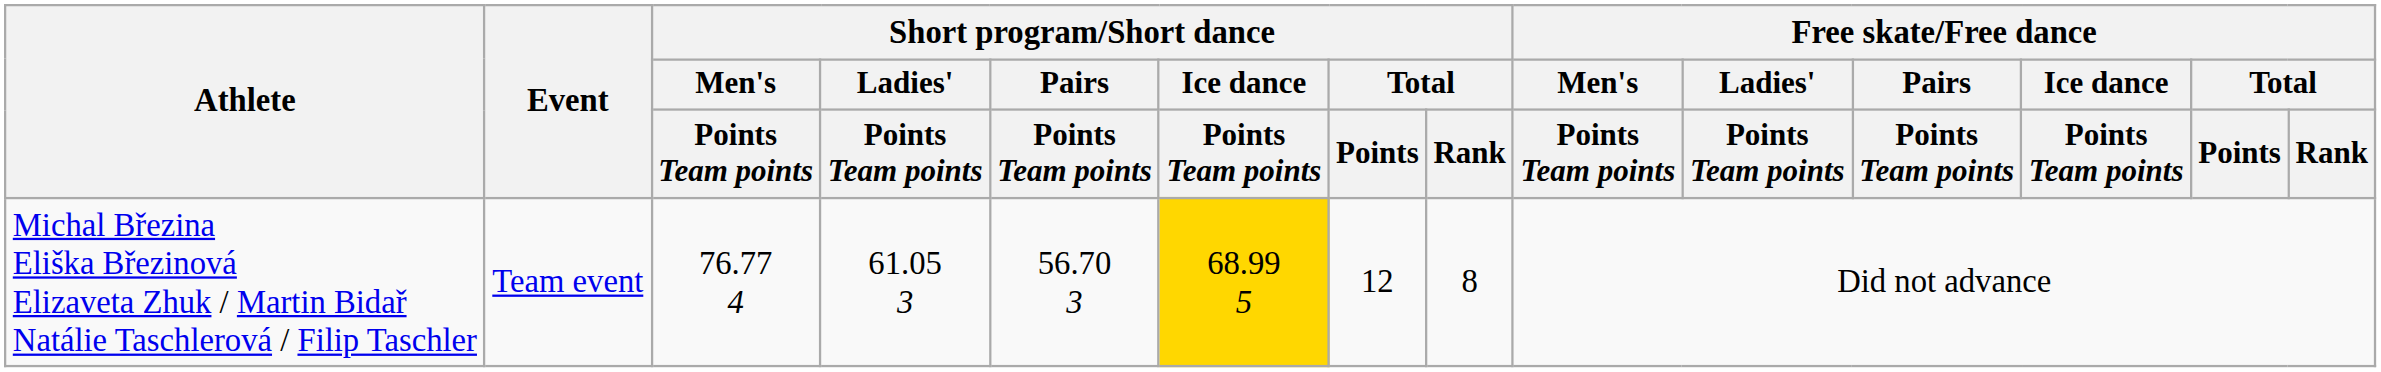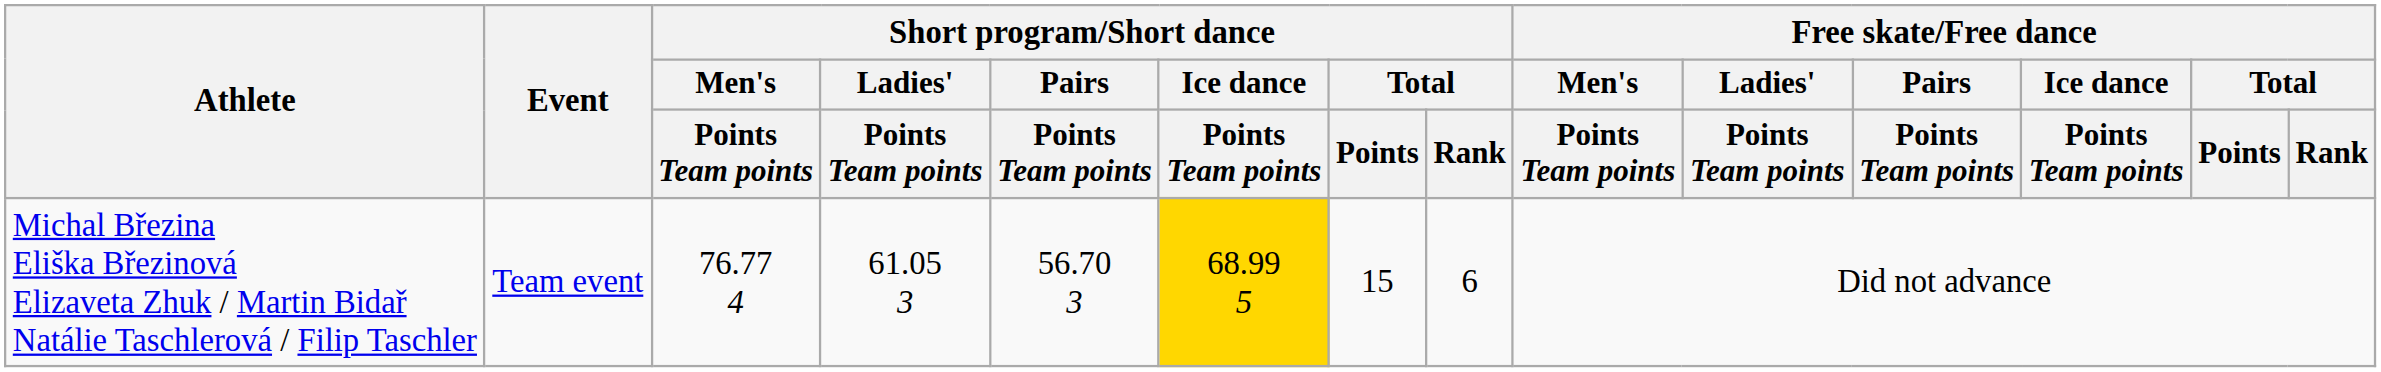(1377, 281) 12 -> (1377, 281) 15
(1470, 281) 8 -> (1470, 281) 6
